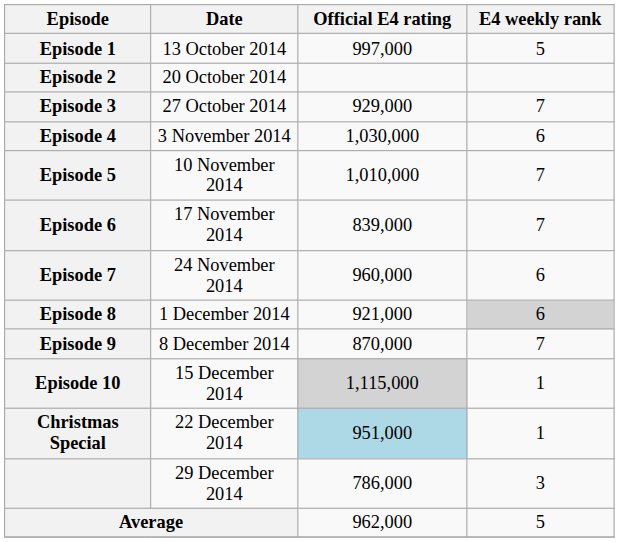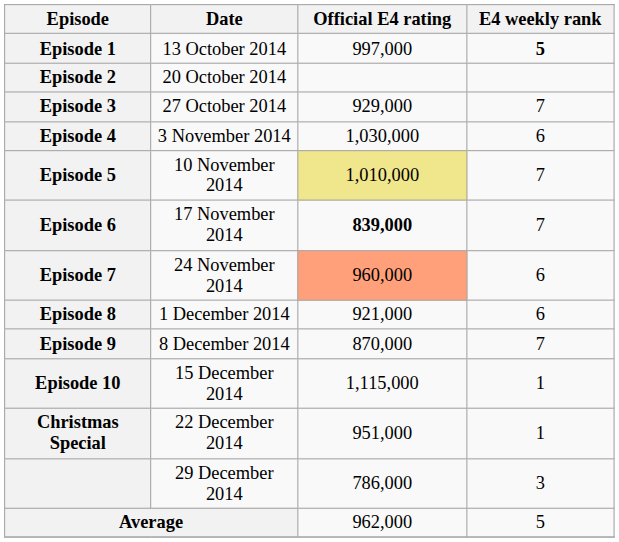(540, 48) normal -> (540, 48) bold
(382, 175) no background -> (382, 175) khaki background
(382, 225) normal -> (382, 225) bold
(382, 275) no background -> (382, 275) lightsalmon background
(540, 314) lightgrey background -> (540, 314) no background
(382, 383) lightgrey background -> (382, 383) no background
(382, 433) lightblue background -> (382, 433) no background
